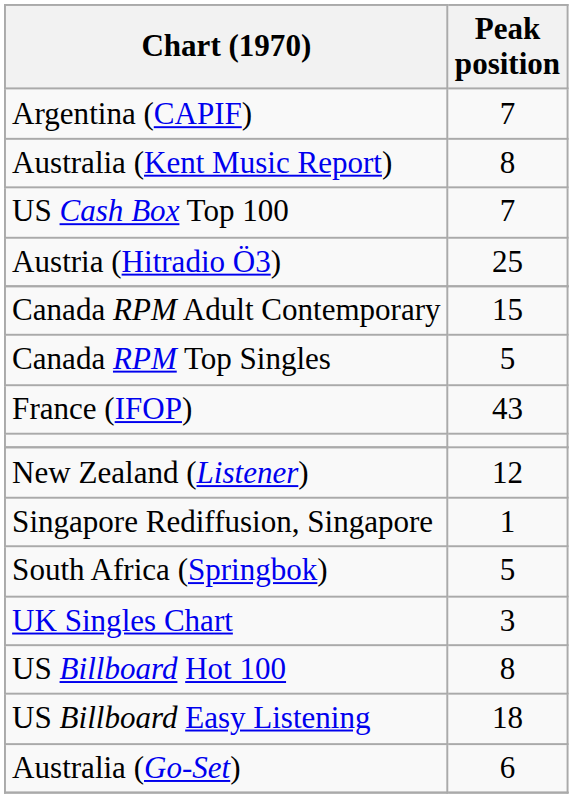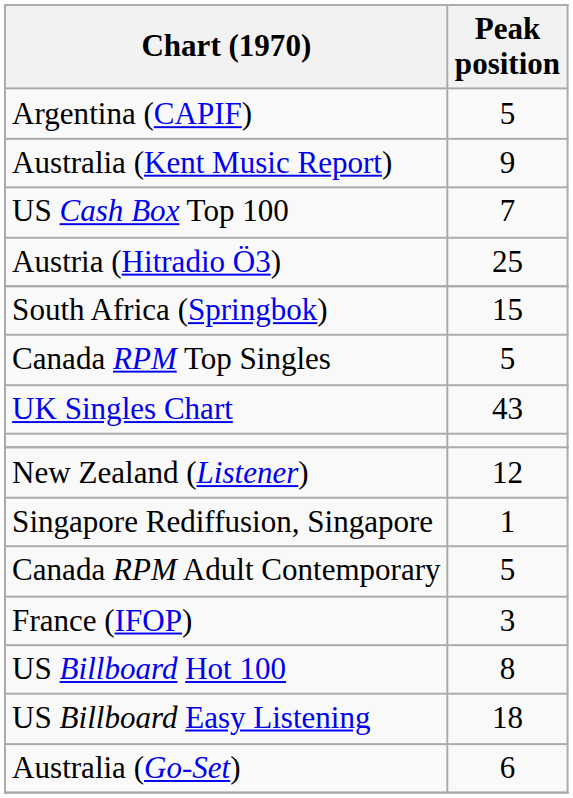(507, 113) 7 -> (507, 113) 5
(507, 162) 8 -> (507, 162) 9
(226, 310) Canada RPM Adult Contemporary -> (170, 310) South Africa (Springbok)
(102, 408) France (IFOP) -> (122, 408) UK Singles Chart
(170, 570) South Africa (Springbok) -> (226, 570) Canada RPM Adult Contemporary
(122, 619) UK Singles Chart -> (102, 619) France (IFOP)
